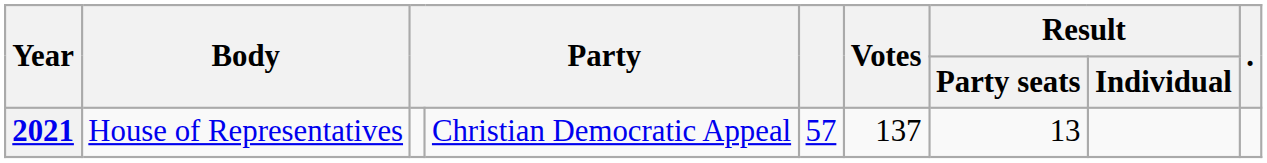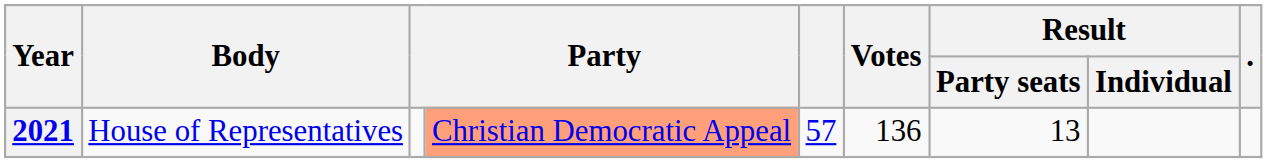(612, 131) no background -> (612, 131) lightsalmon background
(898, 131) 137 -> (898, 131) 136
